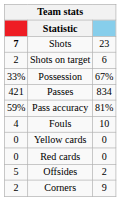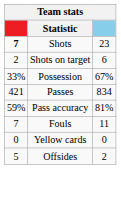(16, 124) 4 -> (16, 124) 7
(104, 124) 10 -> (104, 124) 11
- row: (60, 156)
- row: (60, 188)
